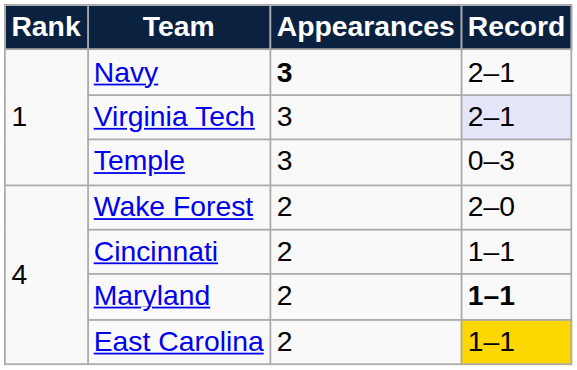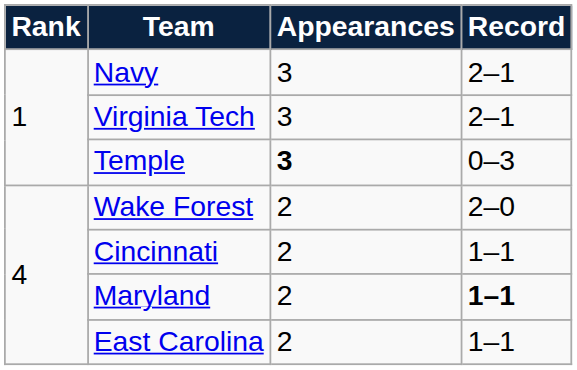(285, 71) bold -> (285, 71) normal
(491, 116) lavender background -> (491, 116) no background
(285, 161) normal -> (285, 161) bold
(491, 341) gold background -> (491, 341) no background
